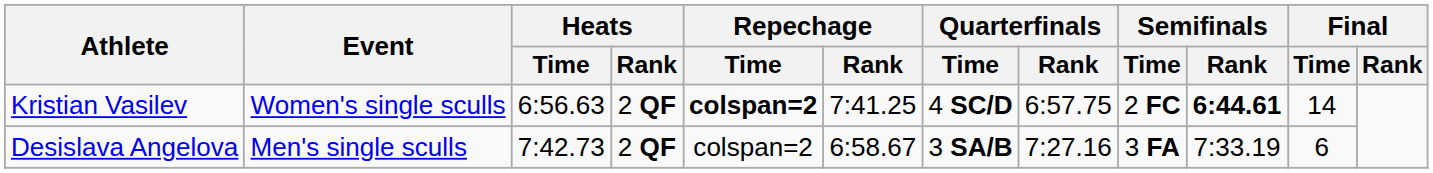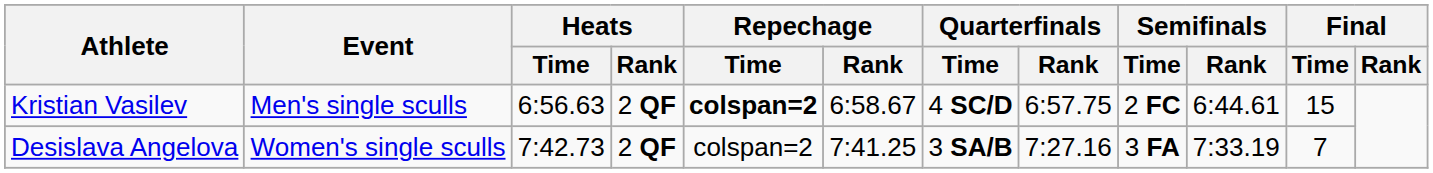(378, 106) Women's single sculls -> (359, 106) Men's single sculls
(873, 106) 7:41.25 -> (873, 106) 6:58.67
(1237, 106) bold -> (1236, 106) normal
(1322, 106) 14 -> (1320, 106) 15
(359, 147) Men's single sculls -> (378, 147) Women's single sculls
(873, 147) 6:58.67 -> (873, 147) 7:41.25
(1322, 147) 6 -> (1320, 147) 7
